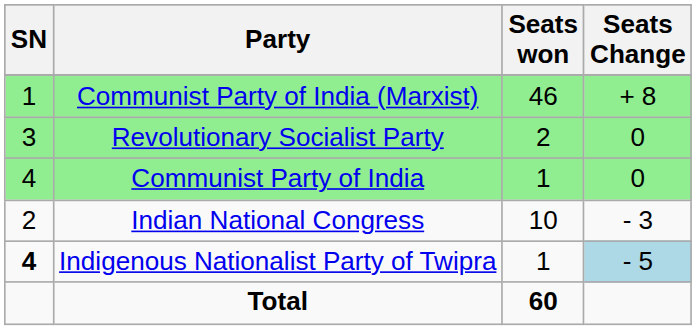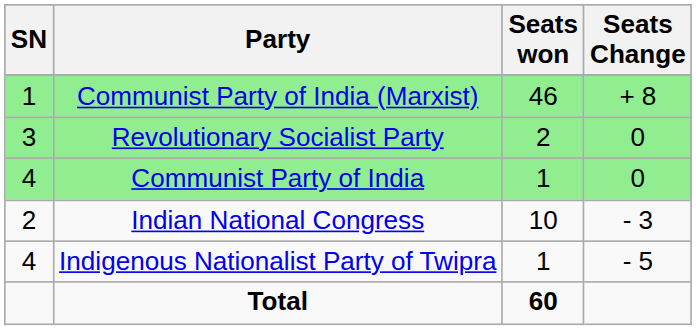(29, 261) bold -> (29, 261) normal
(638, 261) lightblue background -> (638, 261) no background
